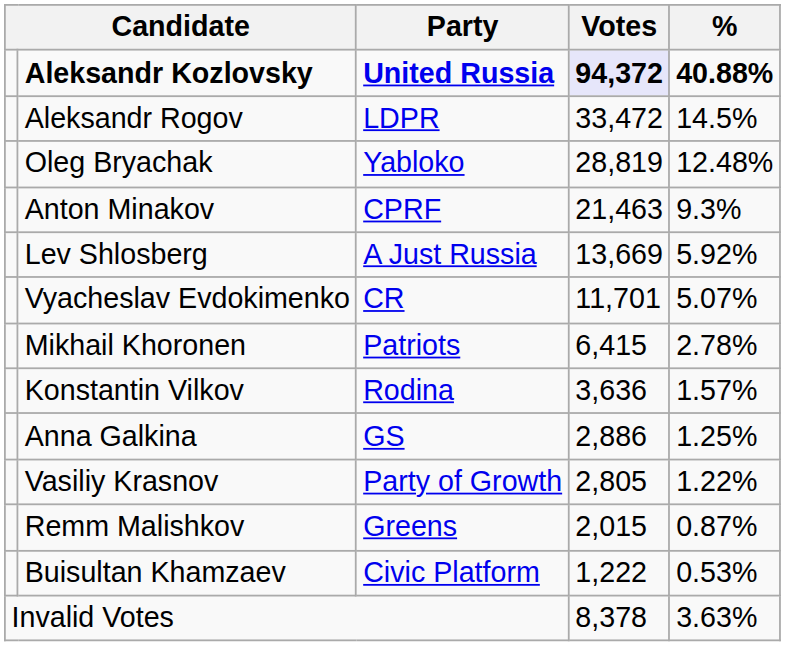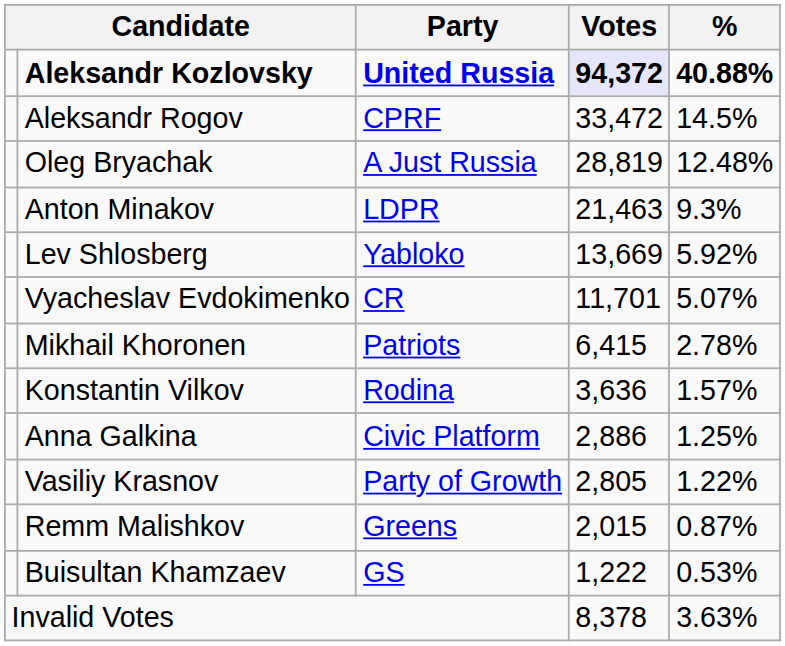(401, 118) LDPR -> (402, 118) CPRF
(414, 163) Yabloko -> (450, 163) A Just Russia
(402, 208) CPRF -> (401, 208) LDPR
(450, 254) A Just Russia -> (414, 254) Yabloko
(384, 436) GS -> (452, 436) Civic Platform
(452, 572) Civic Platform -> (384, 572) GS
